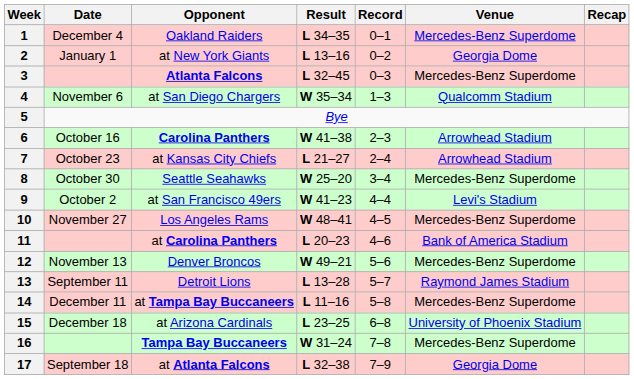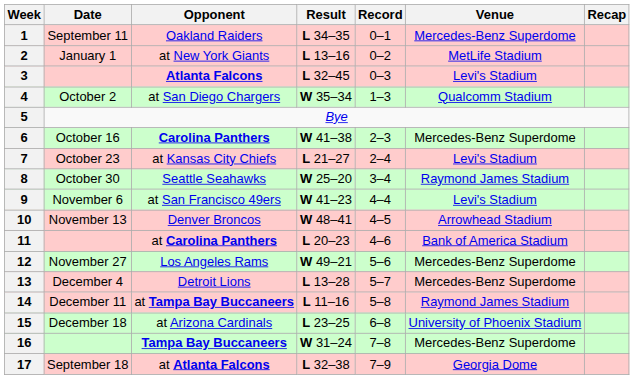(88, 35) December 4 -> (88, 35) September 11
(495, 55) Georgia Dome -> (495, 55) MetLife Stadium
(495, 76) Mercedes-Benz Superdome -> (495, 76) Levi's Stadium
(88, 96) November 6 -> (88, 96) October 2
(495, 138) Arrowhead Stadium -> (495, 138) Mercedes-Benz Superdome
(495, 158) Arrowhead Stadium -> (495, 158) Levi's Stadium
(495, 179) Mercedes-Benz Superdome -> (495, 179) Raymond James Stadium
(88, 199) October 2 -> (88, 199) November 6
(88, 220) November 27 -> (88, 220) November 13
(214, 220) Los Angeles Rams -> (214, 220) Denver Broncos
(495, 220) Mercedes-Benz Superdome -> (495, 220) Arrowhead Stadium
(88, 261) November 13 -> (88, 261) November 27
(214, 261) Denver Broncos -> (214, 261) Los Angeles Rams
(88, 281) September 11 -> (88, 281) December 4
(495, 281) Raymond James Stadium -> (495, 281) Mercedes-Benz Superdome
(495, 302) Mercedes-Benz Superdome -> (495, 302) Raymond James Stadium
